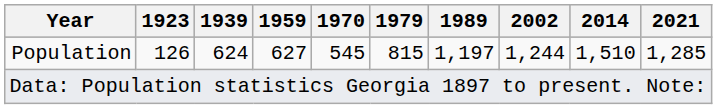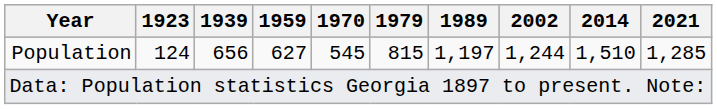(172, 54) 126 -> (172, 54) 124
(230, 54) 624 -> (230, 54) 656
